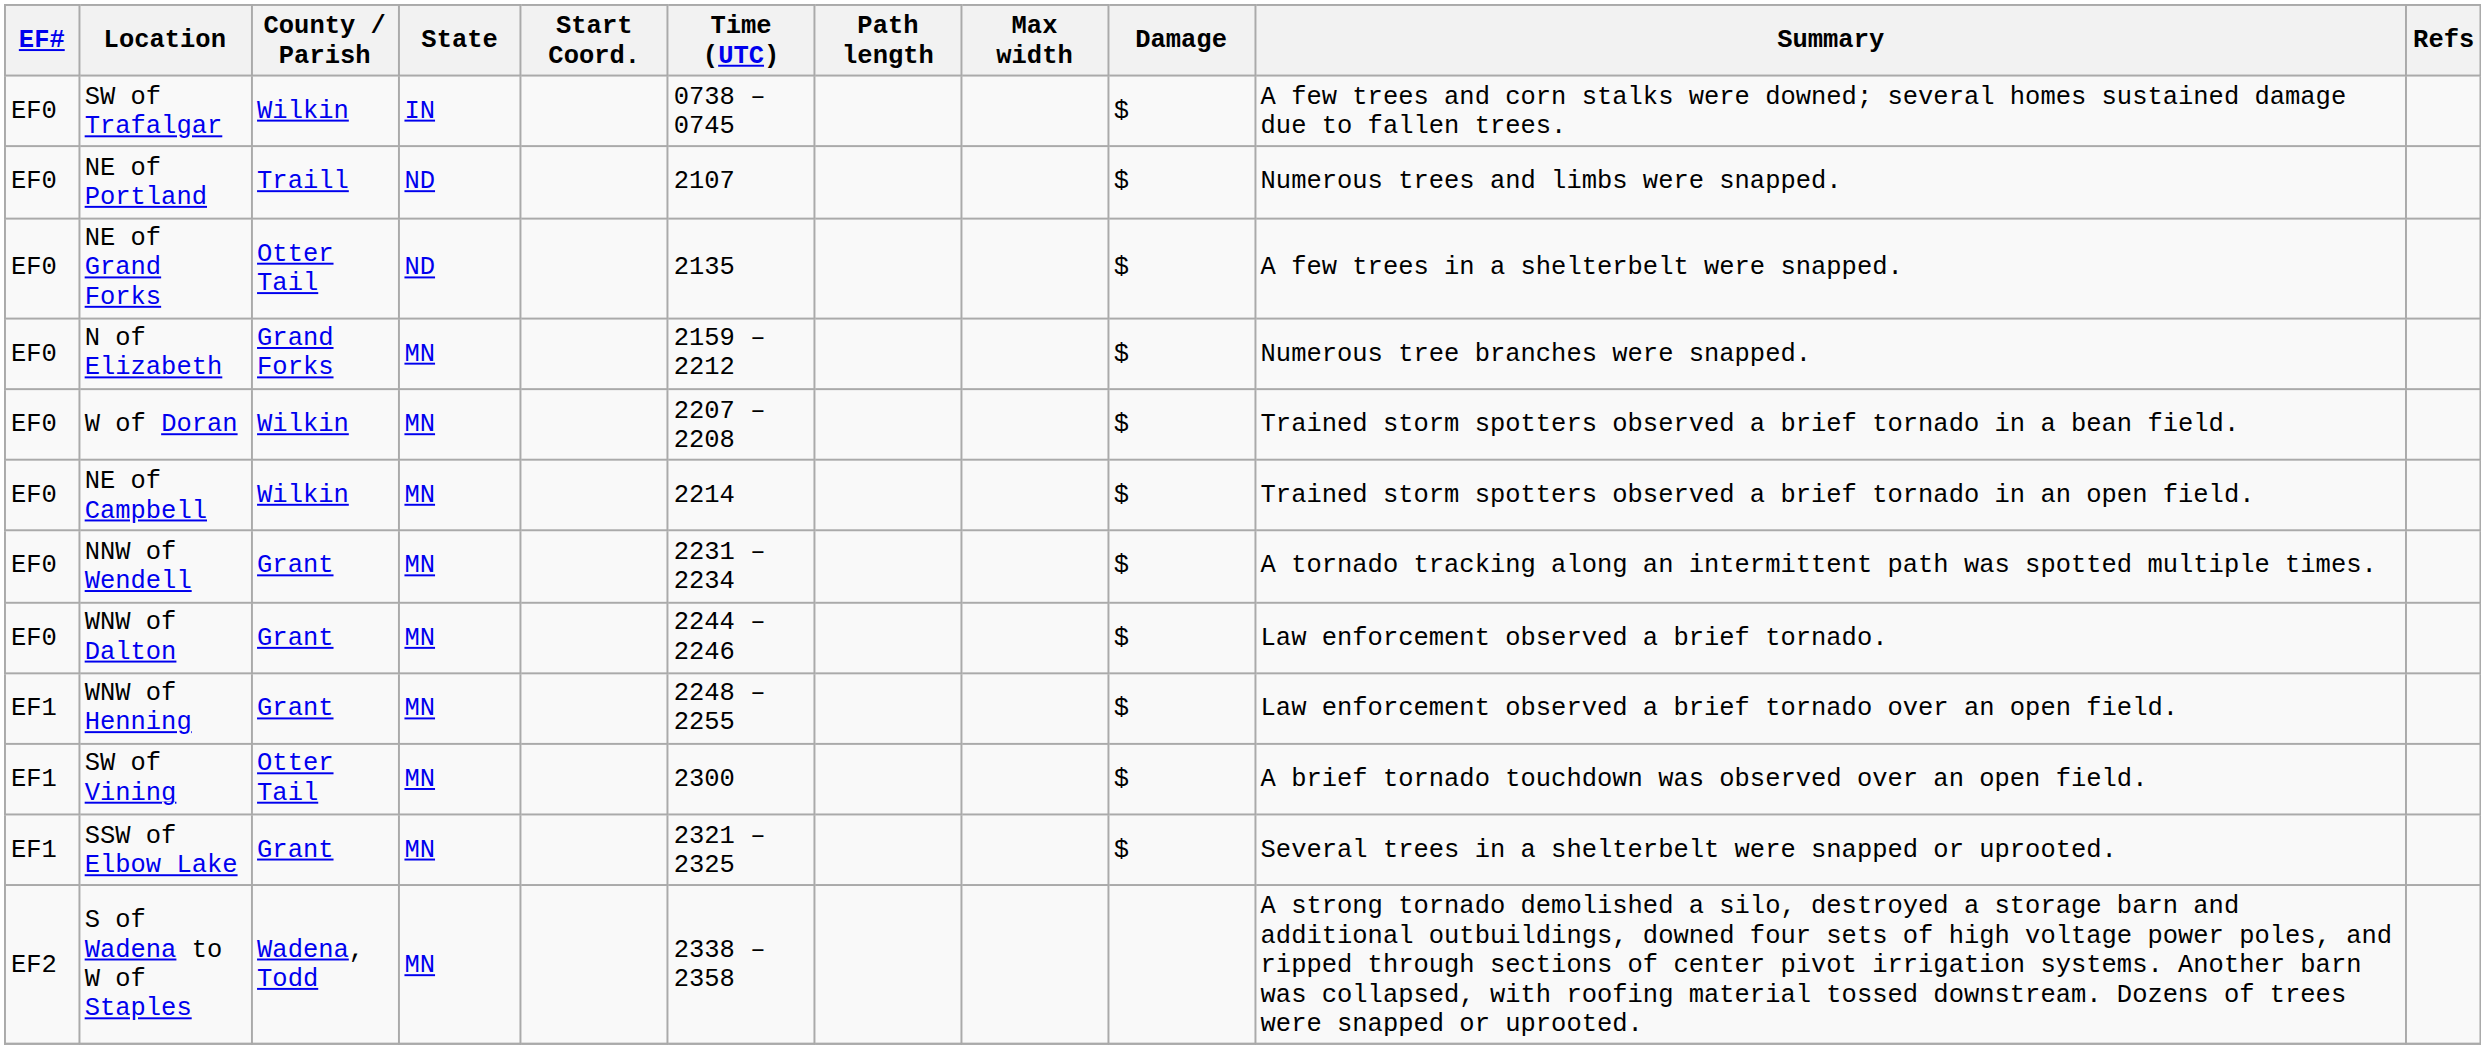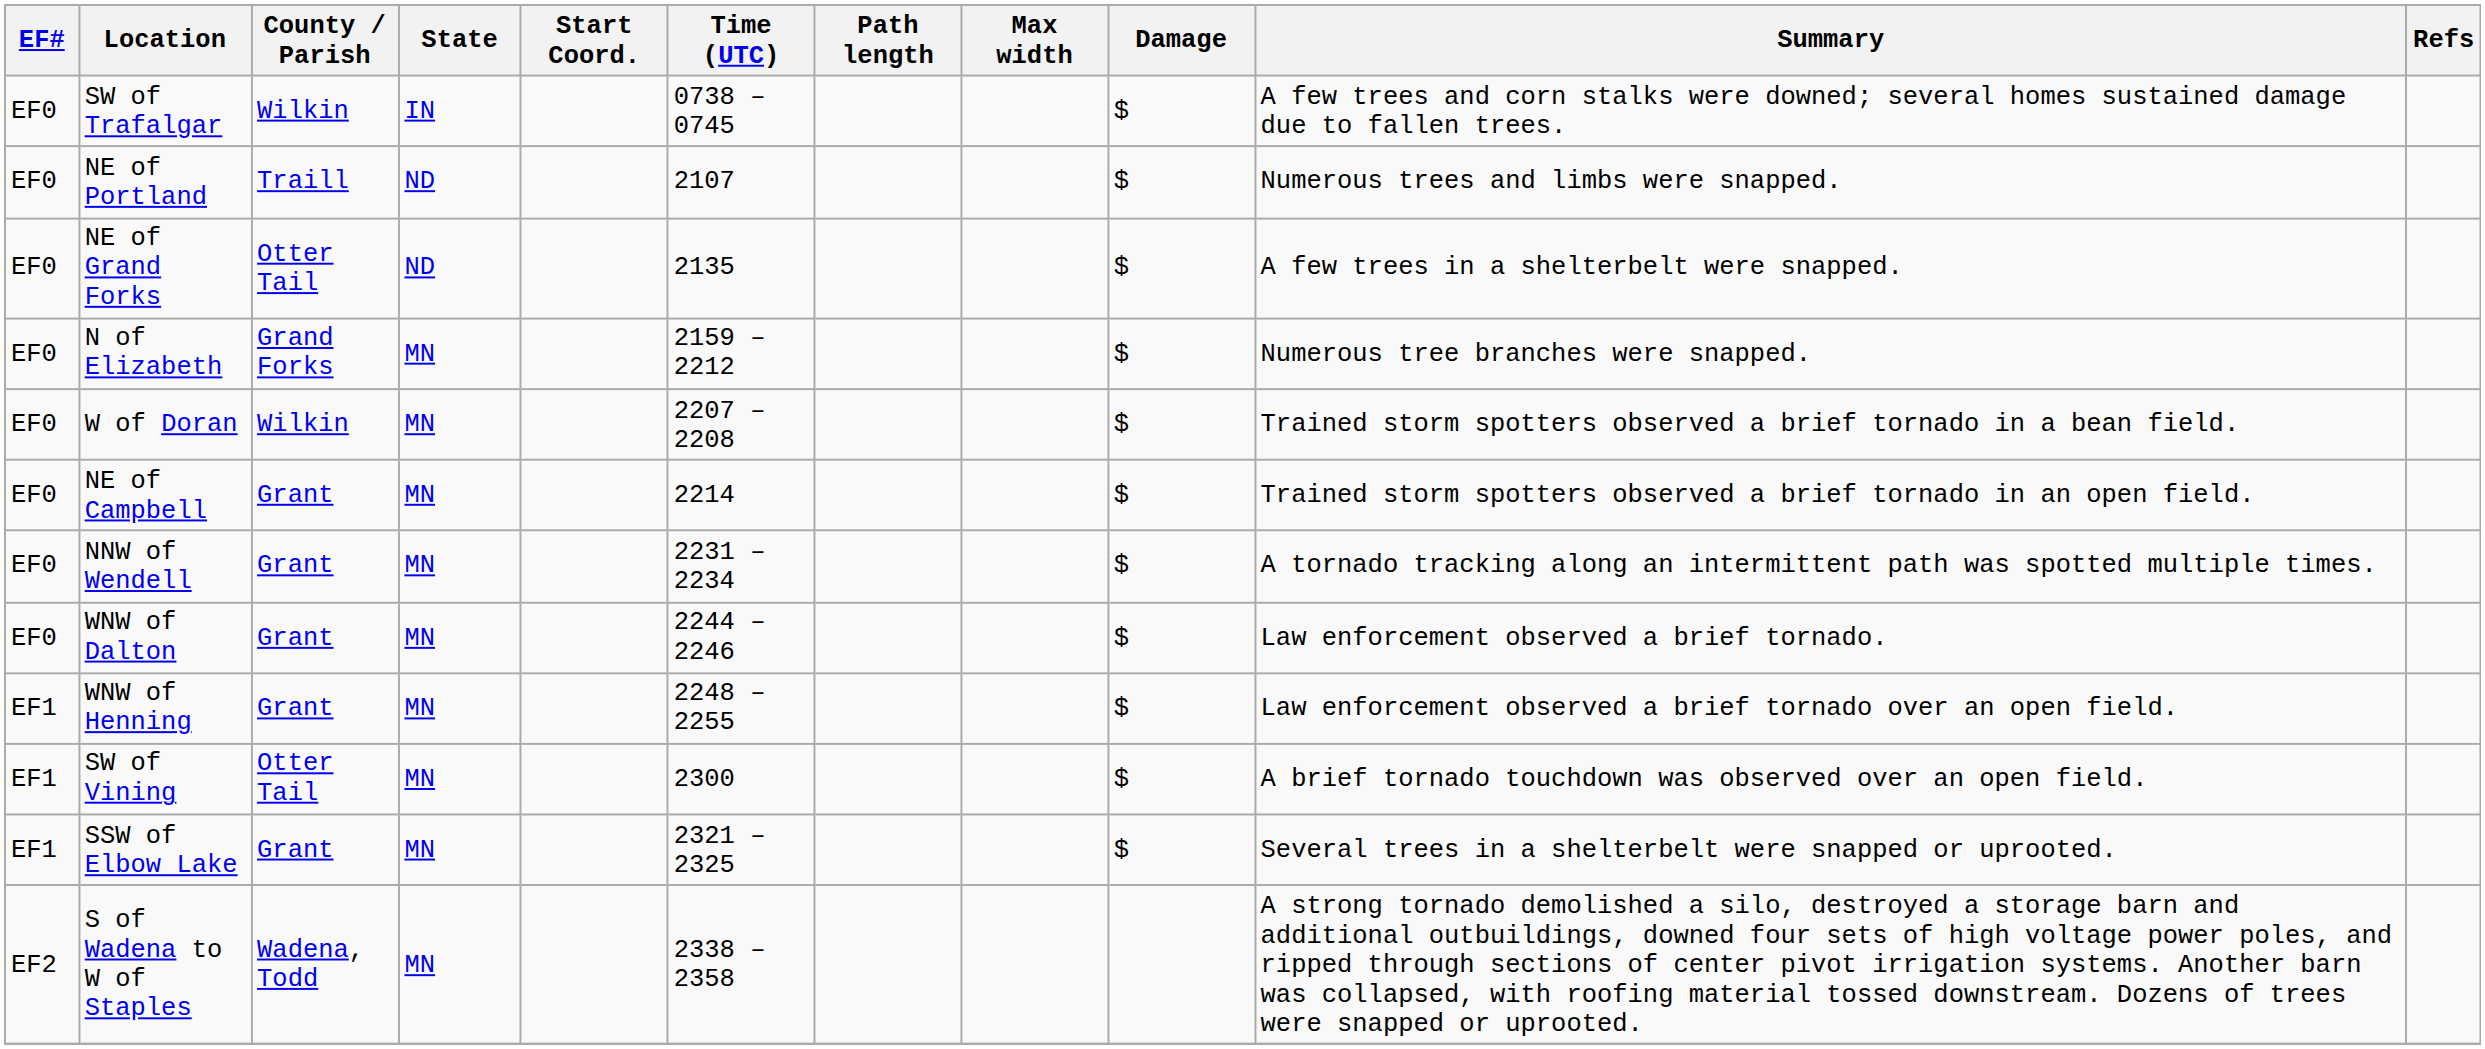(303, 495) Wilkin -> (295, 495) Grant
